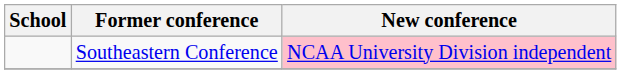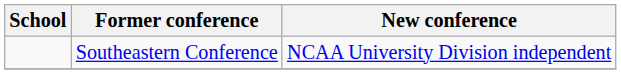(449, 52) pink background -> (449, 52) no background
